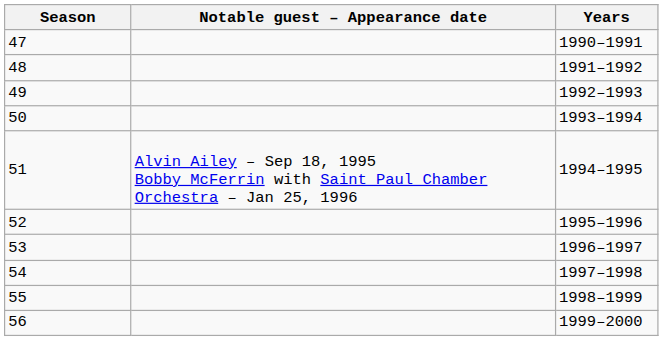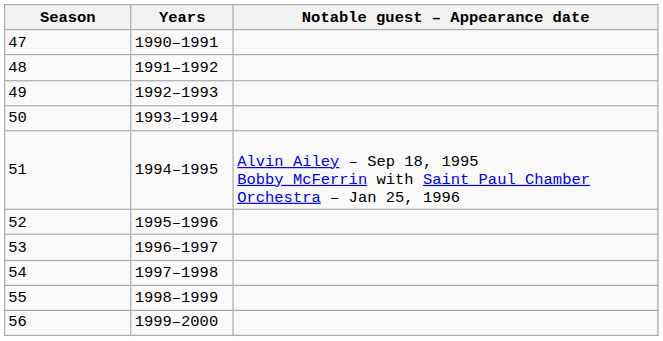columns swapped: (607, 17) <-> (343, 17)
